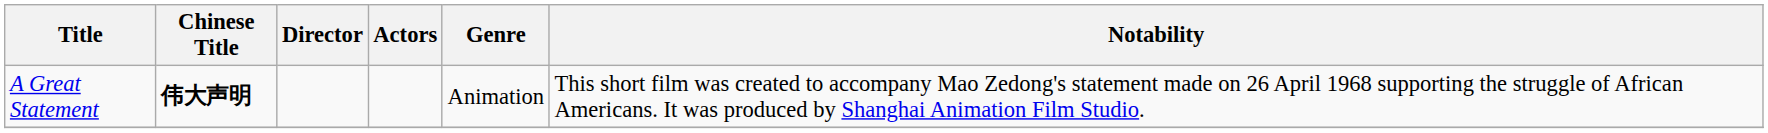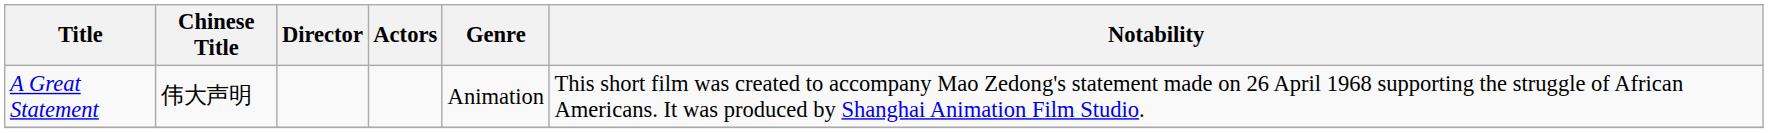(206, 95) bold -> (206, 95) normal
